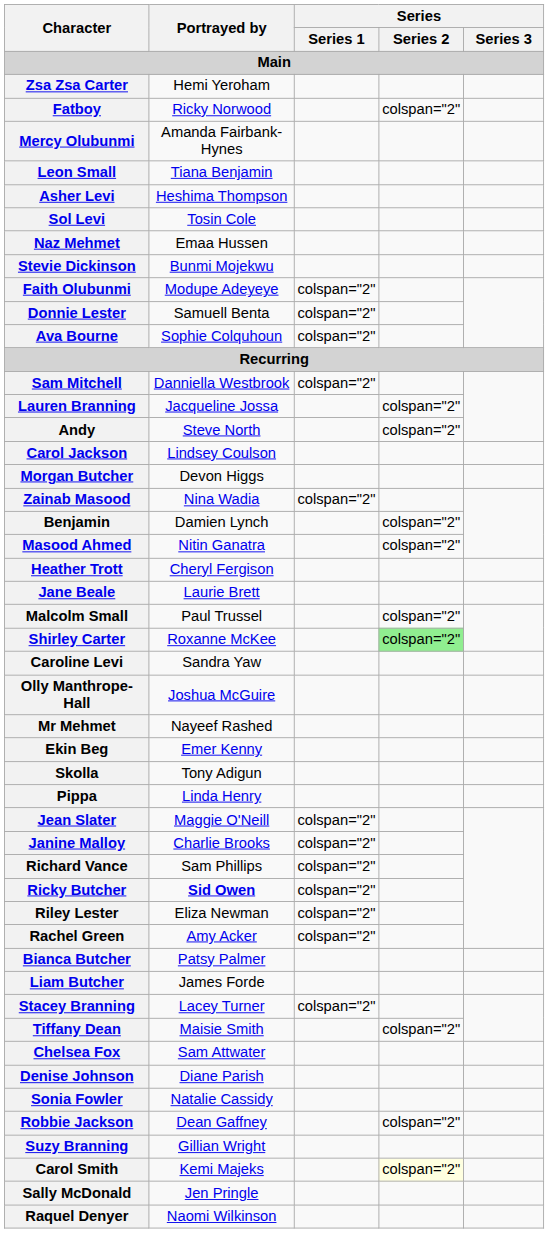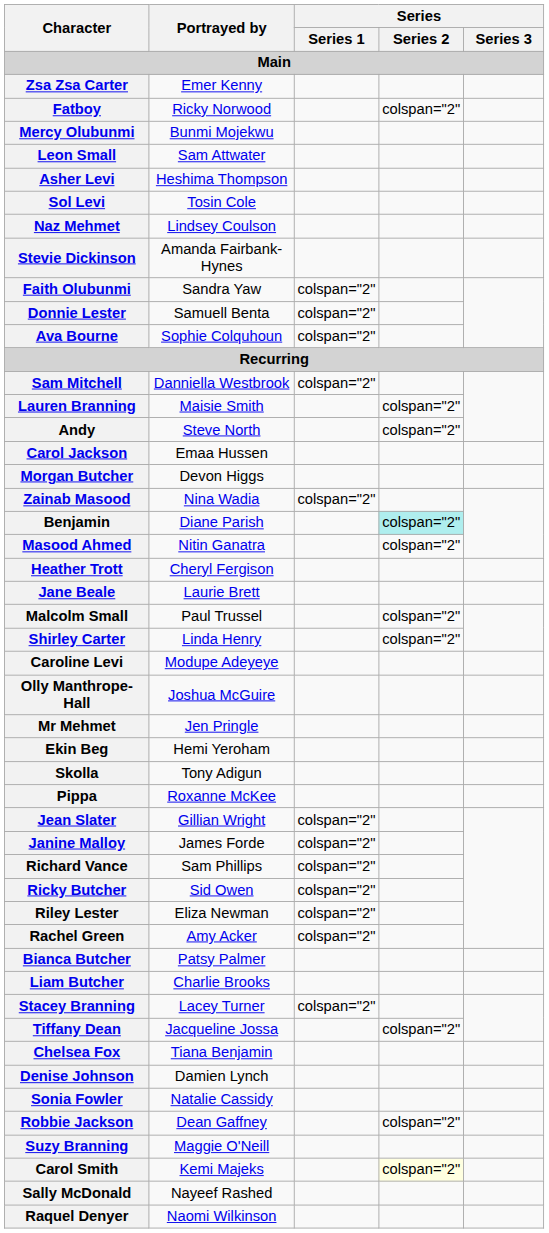(222, 86) Hemi Yeroham -> (222, 86) Emer Kenny
(222, 141) Amanda Fairbank-Hynes -> (222, 132) Bunmi Mojekwu
(222, 172) Tiana Benjamin -> (222, 156) Sam Attwater
(222, 242) Emaa Hussen -> (222, 226) Lindsey Coulson
(222, 266) Bunmi Mojekwu -> (222, 257) Amanda Fairbank-Hynes
(222, 289) Modupe Adeyeye -> (222, 289) Sandra Yaw
(222, 406) Jacqueline Jossa -> (222, 406) Maisie Smith
(222, 452) Lindsey Coulson -> (222, 452) Emaa Hussen
(222, 522) Damien Lynch -> (222, 522) Diane Parish
(421, 522) no background -> (421, 522) paleturquoise background
(222, 639) Roxanne McKee -> (222, 639) Linda Henry
(421, 639) lightgreen background -> (421, 639) no background
(222, 663) Sandra Yaw -> (222, 663) Modupe Adeyeye
(222, 726) Nayeef Rashed -> (222, 726) Jen Pringle
(222, 749) Emer Kenny -> (222, 749) Hemi Yeroham
(222, 796) Linda Henry -> (222, 796) Roxanne McKee
(222, 819) Maggie O'Neill -> (222, 819) Gillian Wright
(222, 843) Charlie Brooks -> (222, 843) James Forde
(222, 889) bold -> (222, 889) normal
(222, 983) James Forde -> (222, 983) Charlie Brooks
(222, 1029) Maisie Smith -> (222, 1029) Jacqueline Jossa
(222, 1053) Sam Attwater -> (222, 1053) Tiana Benjamin
(222, 1076) Diane Parish -> (222, 1076) Damien Lynch
(222, 1146) Gillian Wright -> (222, 1146) Maggie O'Neill
(222, 1193) Jen Pringle -> (222, 1193) Nayeef Rashed
